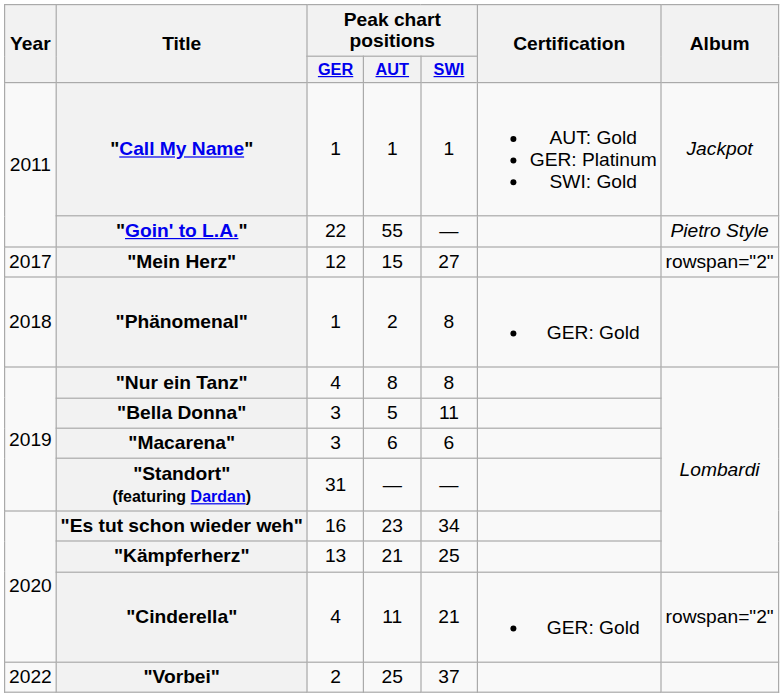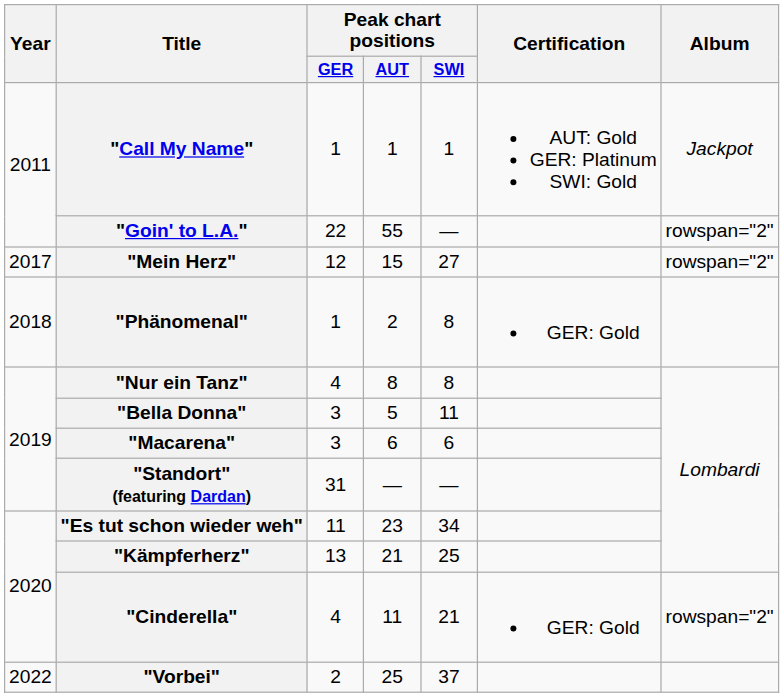(720, 231) Pietro Style -> (720, 231) rowspan="2"
(336, 525) 16 -> (336, 525) 11
